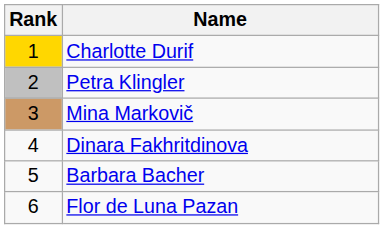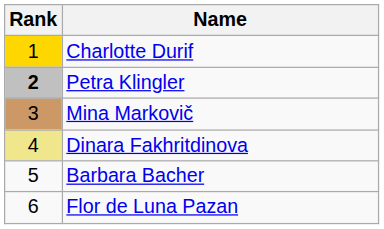(33, 82) normal -> (33, 82) bold
(33, 144) no background -> (33, 144) khaki background
